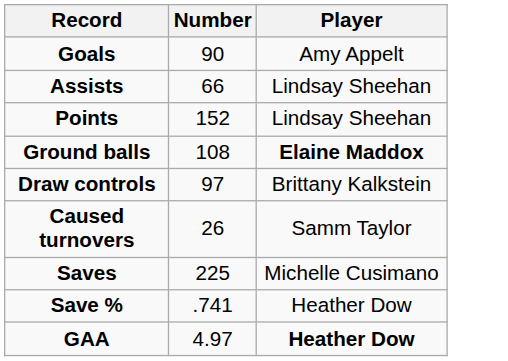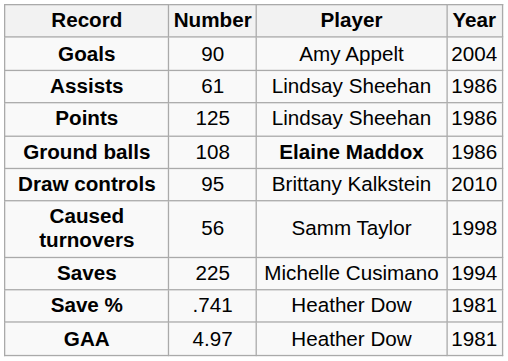+ column: (474, 20)
(213, 86) 66 -> (213, 86) 61
(213, 119) 152 -> (213, 119) 125
(213, 184) 97 -> (213, 184) 95
(213, 228) 26 -> (213, 228) 56
(352, 338) bold -> (352, 338) normal
